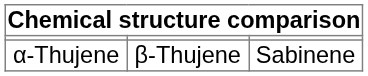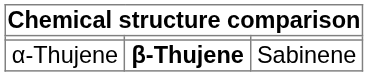(188, 55) normal -> (188, 55) bold
